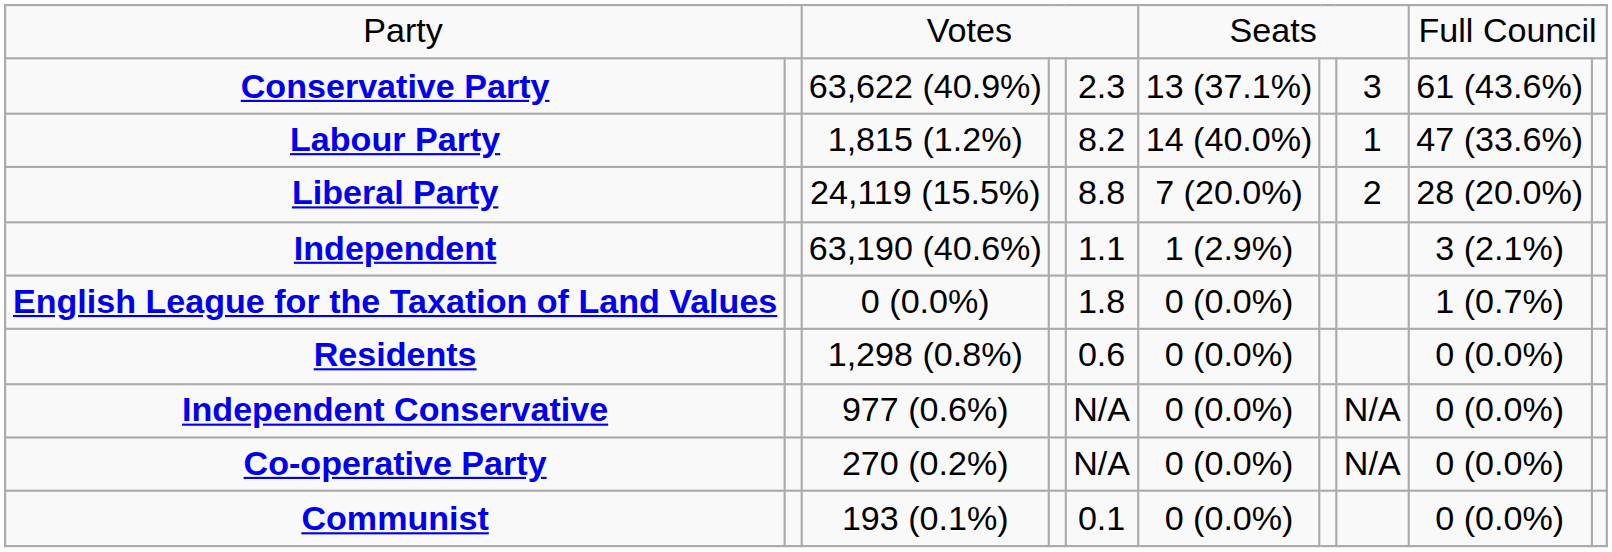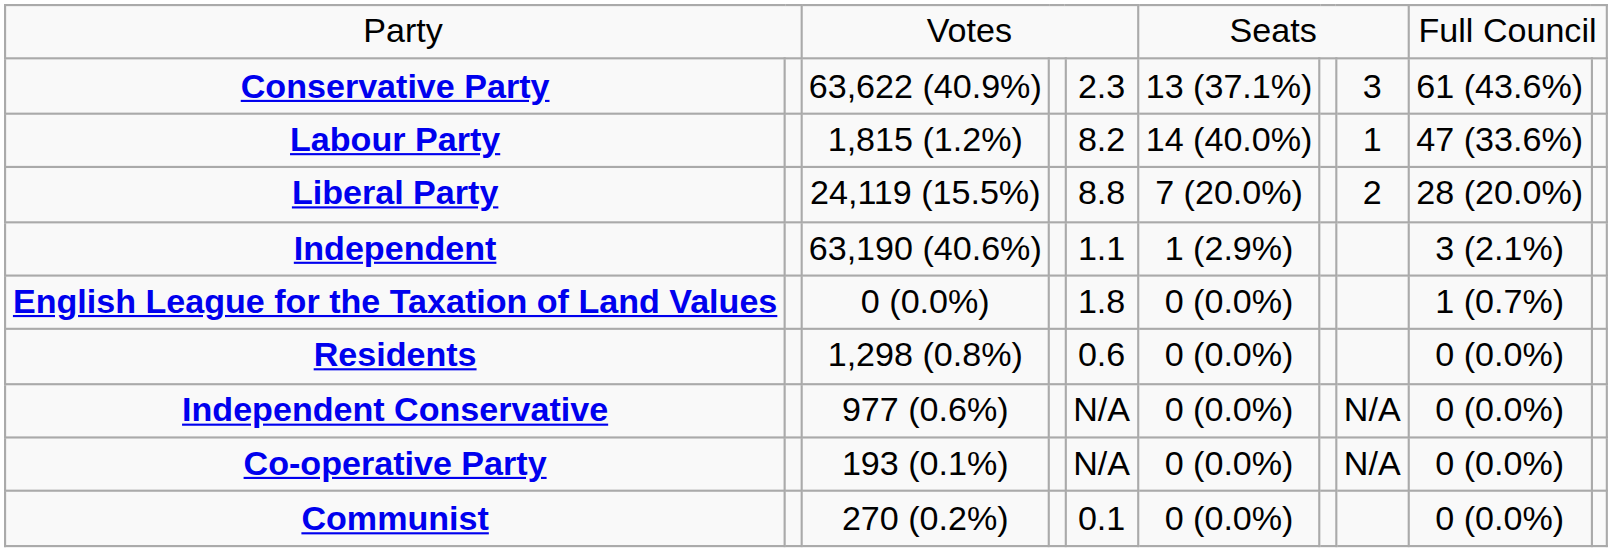(925, 463) 270 (0.2%) -> (925, 463) 193 (0.1%)
(925, 517) 193 (0.1%) -> (925, 517) 270 (0.2%)
